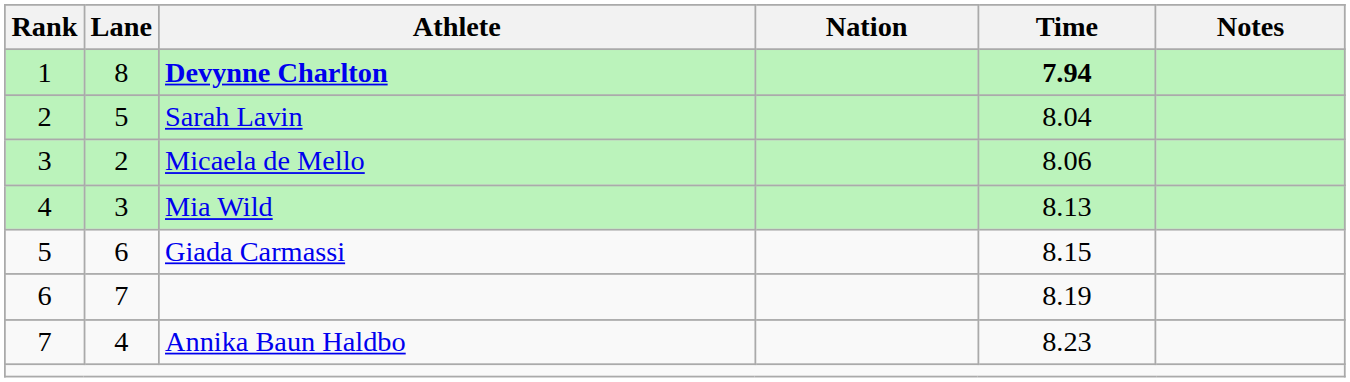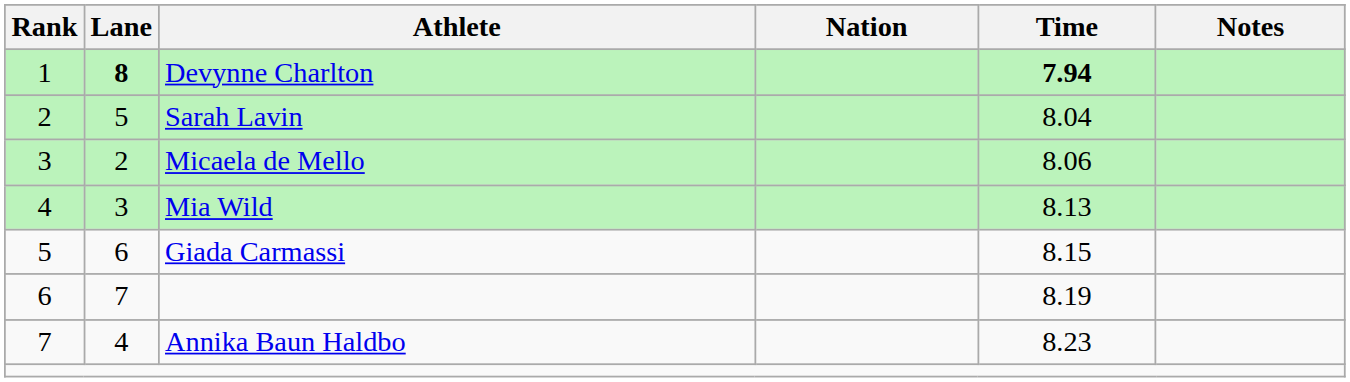(121, 71) normal -> (121, 71) bold
(276, 71) bold -> (269, 71) normal
